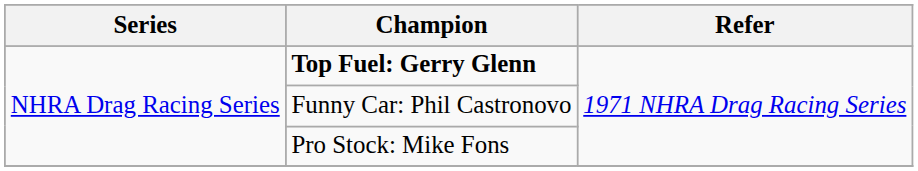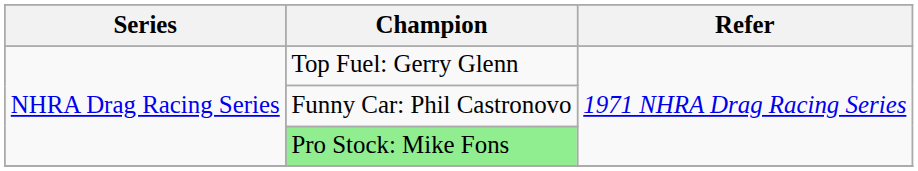(414, 64) bold -> (405, 64) normal
(400, 145) no background -> (400, 145) lightgreen background
